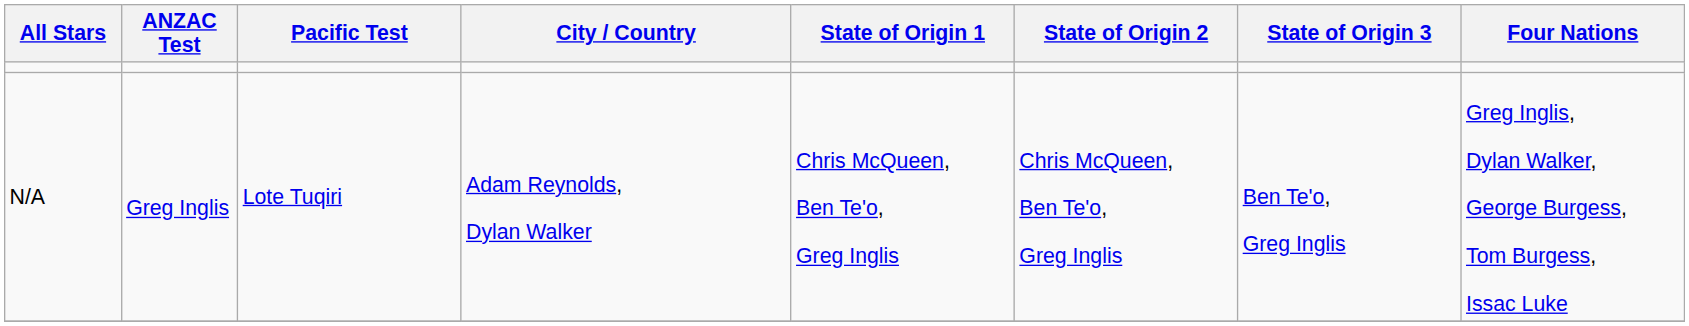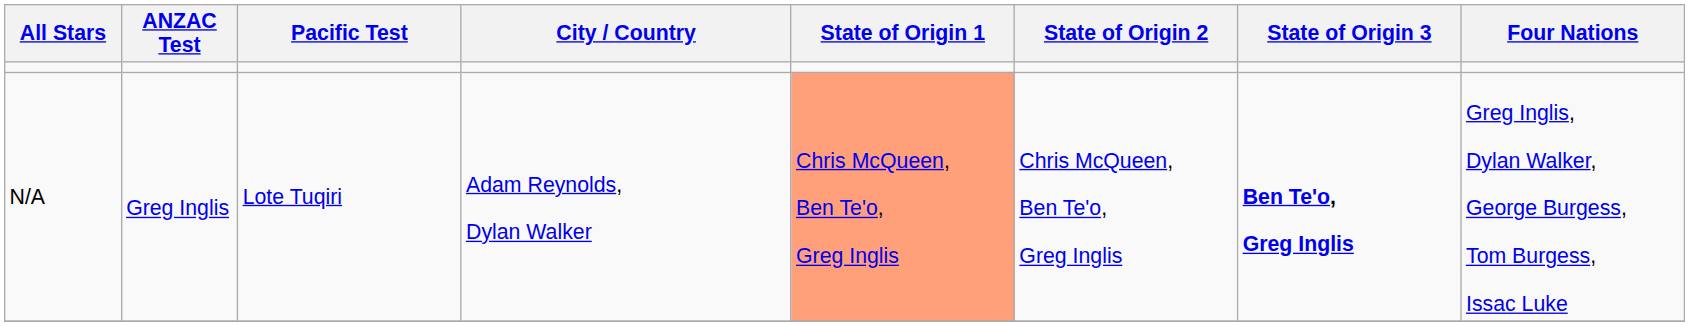(873, 208) no background -> (873, 208) lightsalmon background
(1294, 220) normal -> (1298, 220) bold
